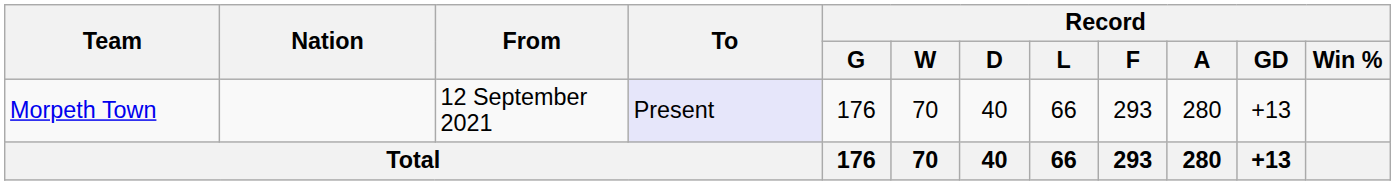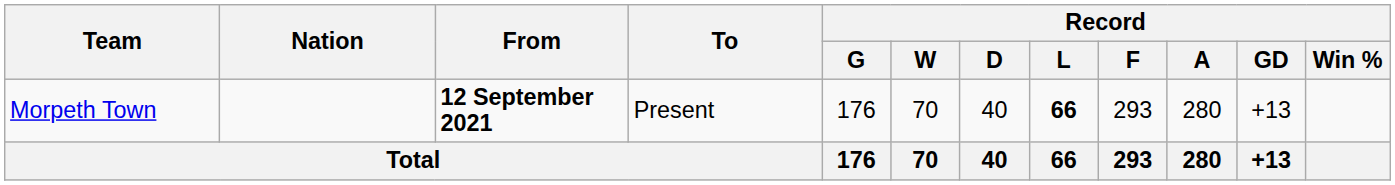(514, 110) normal -> (517, 110) bold
(674, 110) lavender background -> (674, 110) no background
(1064, 110) normal -> (1064, 110) bold
